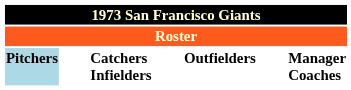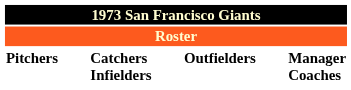(32, 57) lightblue background -> (32, 57) no background
